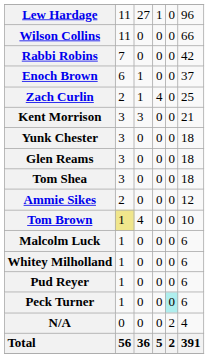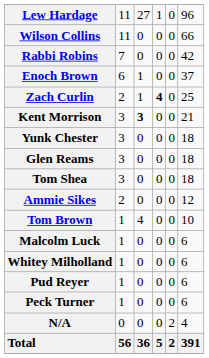(159, 96) normal -> (159, 96) bold
(140, 117) normal -> (140, 117) bold
(121, 220) khaki background -> (121, 220) no background
(172, 302) paleturquoise background -> (172, 302) no background
